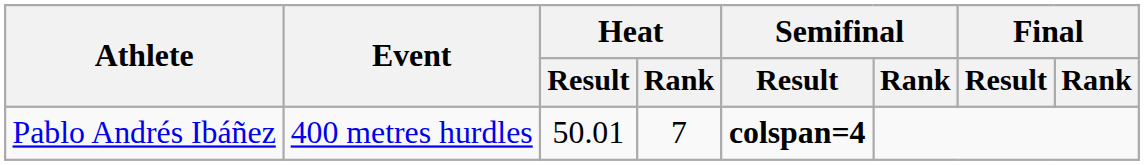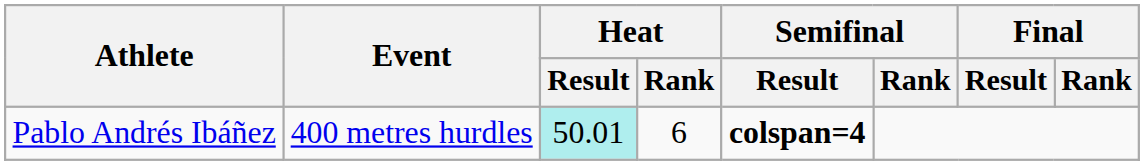(588, 133) no background -> (588, 133) paleturquoise background
(679, 133) 7 -> (679, 133) 6
